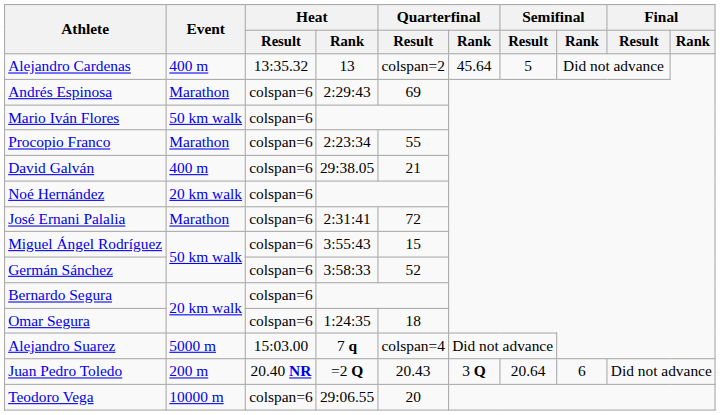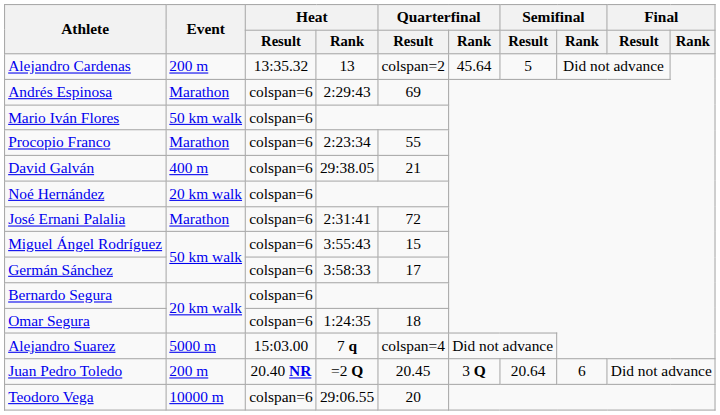(189, 67) 400 m -> (189, 67) 200 m
(413, 270) 52 -> (413, 270) 17
(413, 372) 20.43 -> (413, 372) 20.45
